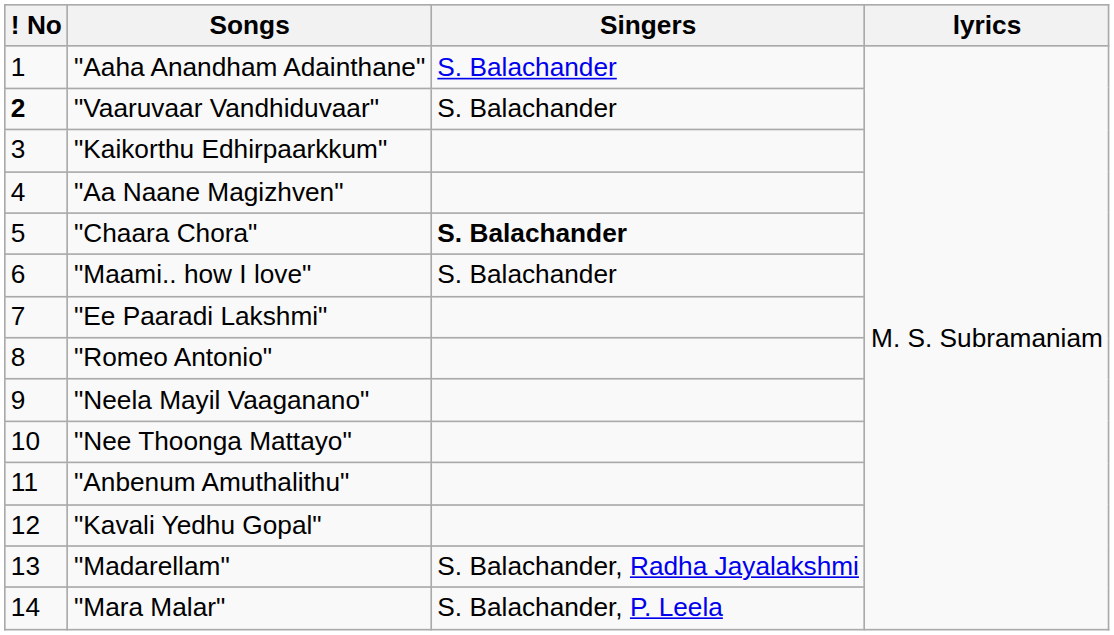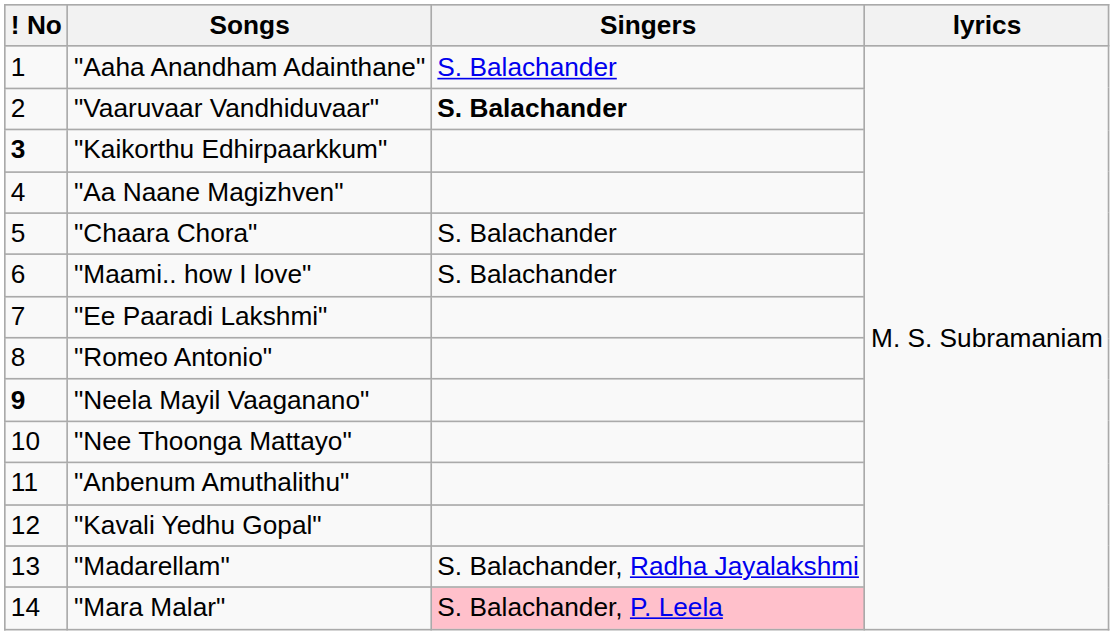(18, 108) bold -> (18, 108) normal
(527, 108) normal -> (532, 108) bold
(18, 150) normal -> (18, 150) bold
(532, 233) bold -> (527, 233) normal
(18, 399) normal -> (18, 399) bold
(580, 607) no background -> (580, 607) pink background
